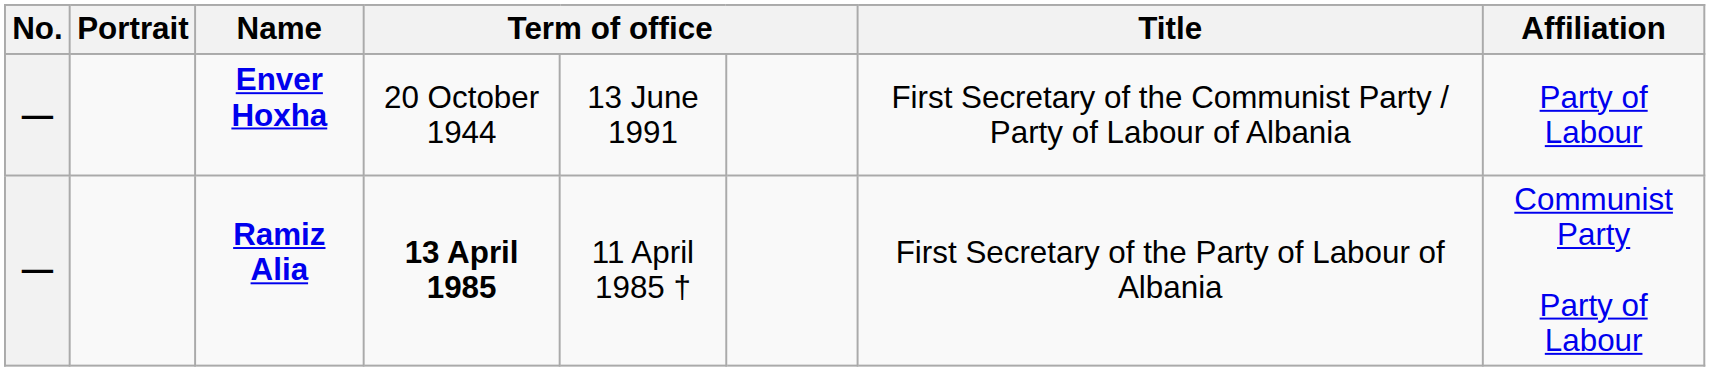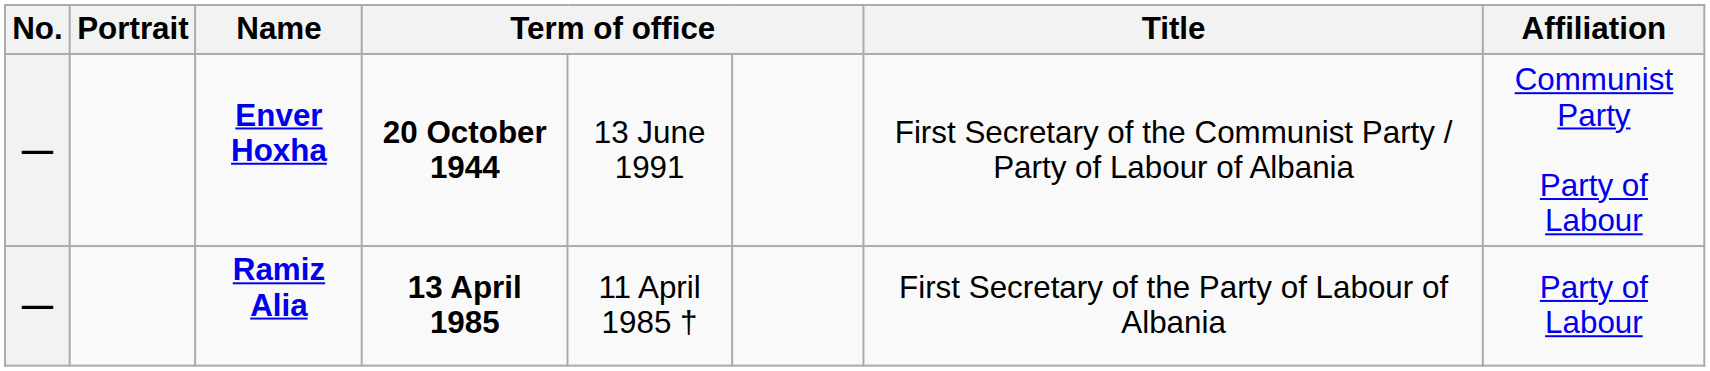(462, 114) normal -> (465, 149) bold
(1594, 114) Party of Labour -> (1594, 149) Communist Party Party of Labour
(1594, 269) Communist Party Party of Labour -> (1594, 305) Party of Labour
